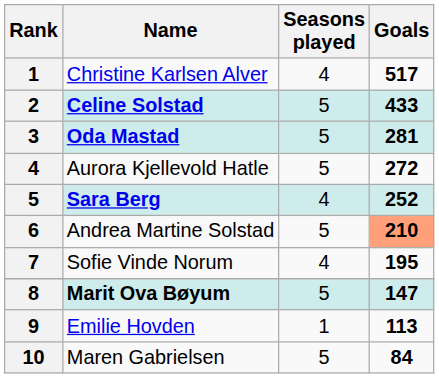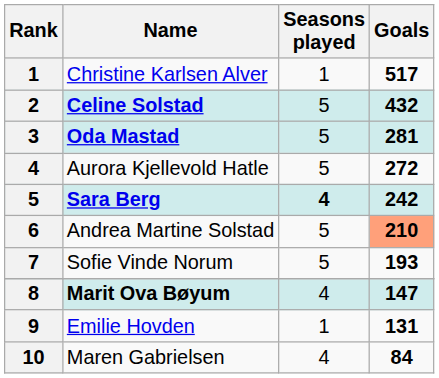(324, 74) 4 -> (324, 74) 1
(402, 105) 433 -> (402, 105) 432
(324, 199) normal -> (324, 199) bold
(402, 199) 252 -> (402, 199) 242
(324, 262) 4 -> (324, 262) 5
(402, 262) 195 -> (402, 262) 193
(324, 294) 5 -> (324, 294) 4
(402, 325) 113 -> (402, 325) 131
(324, 357) 5 -> (324, 357) 4
